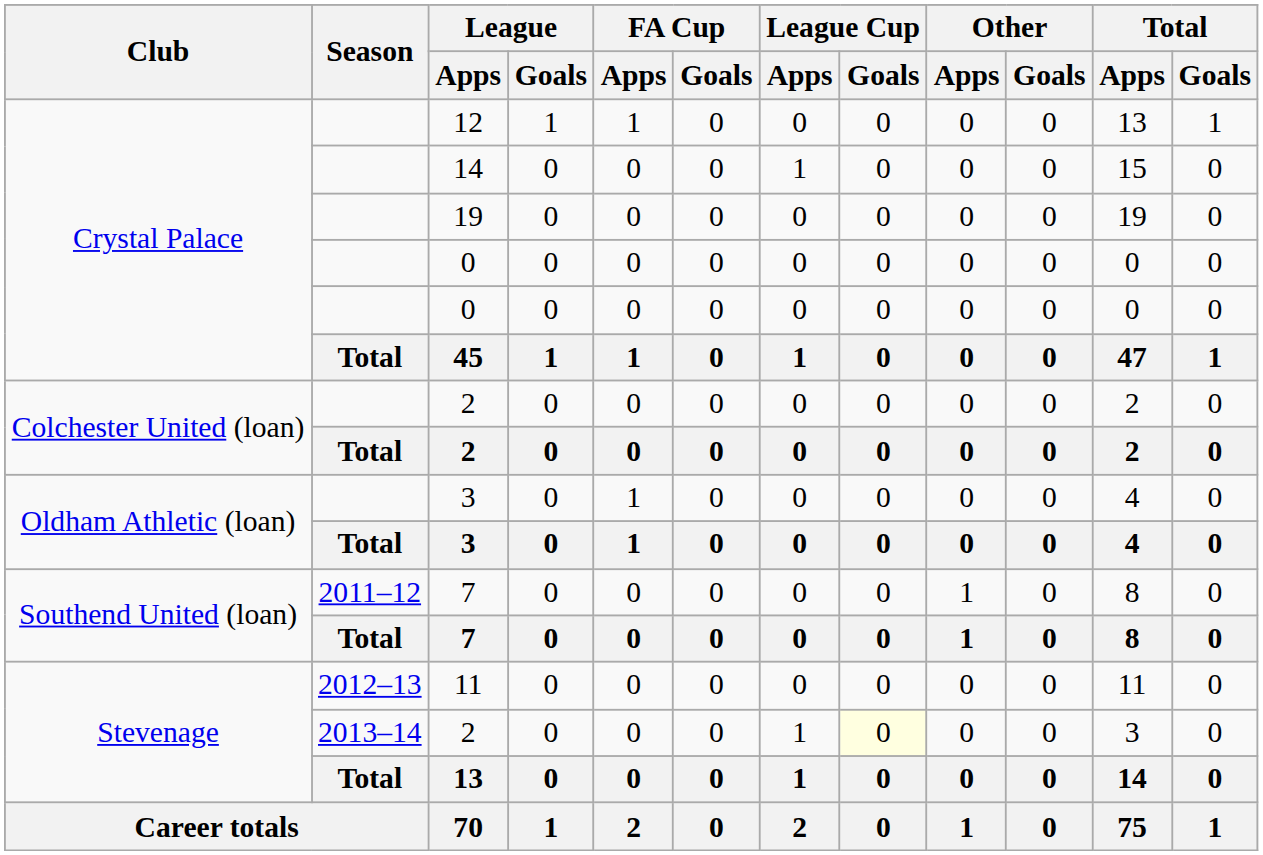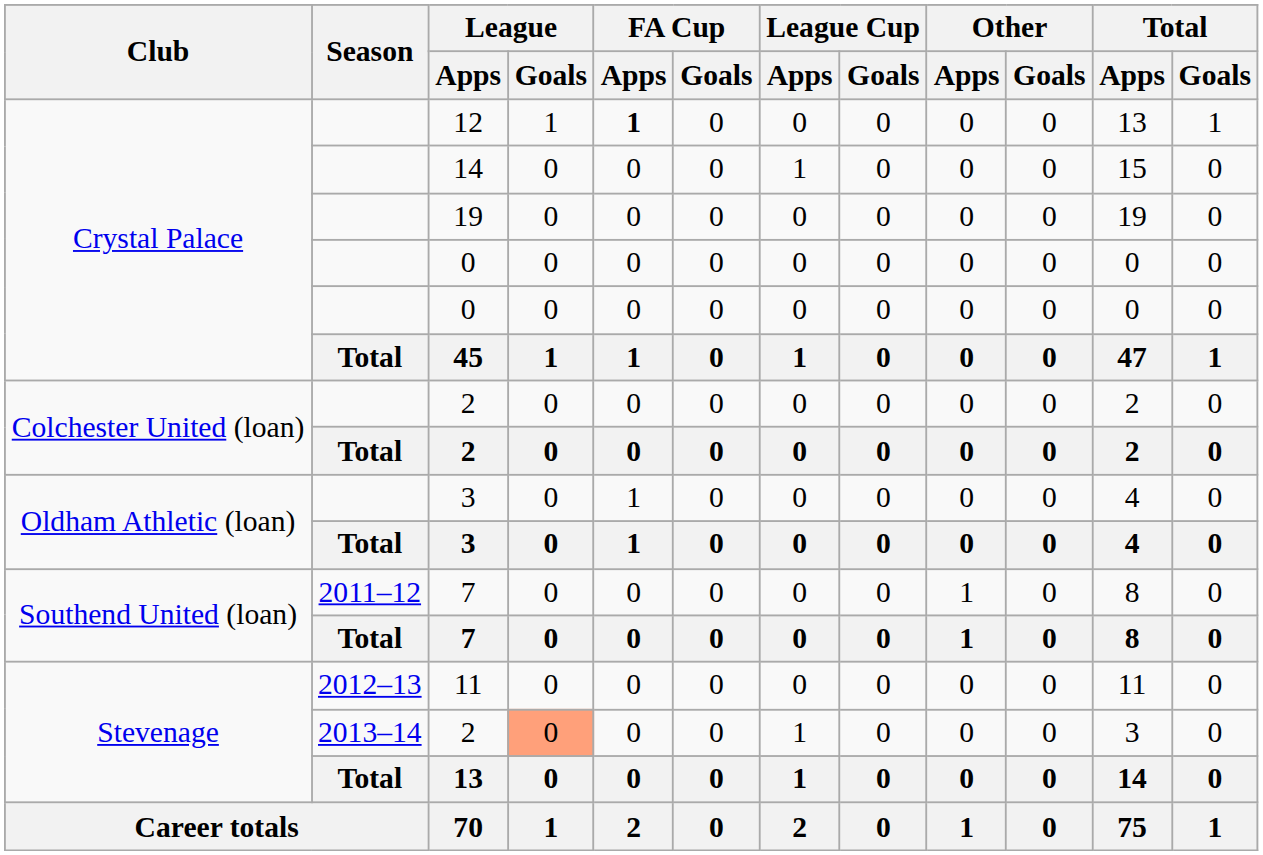(634, 121) normal -> (634, 121) bold
(551, 732) no background -> (551, 732) lightsalmon background
(883, 732) lightyellow background -> (883, 732) no background
